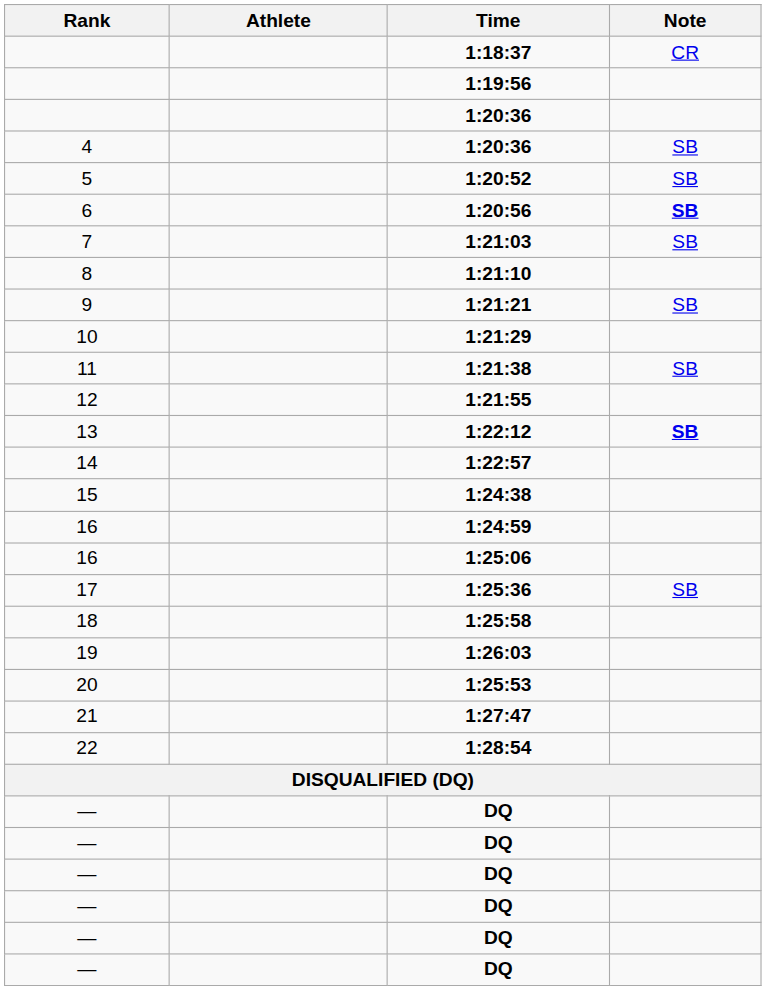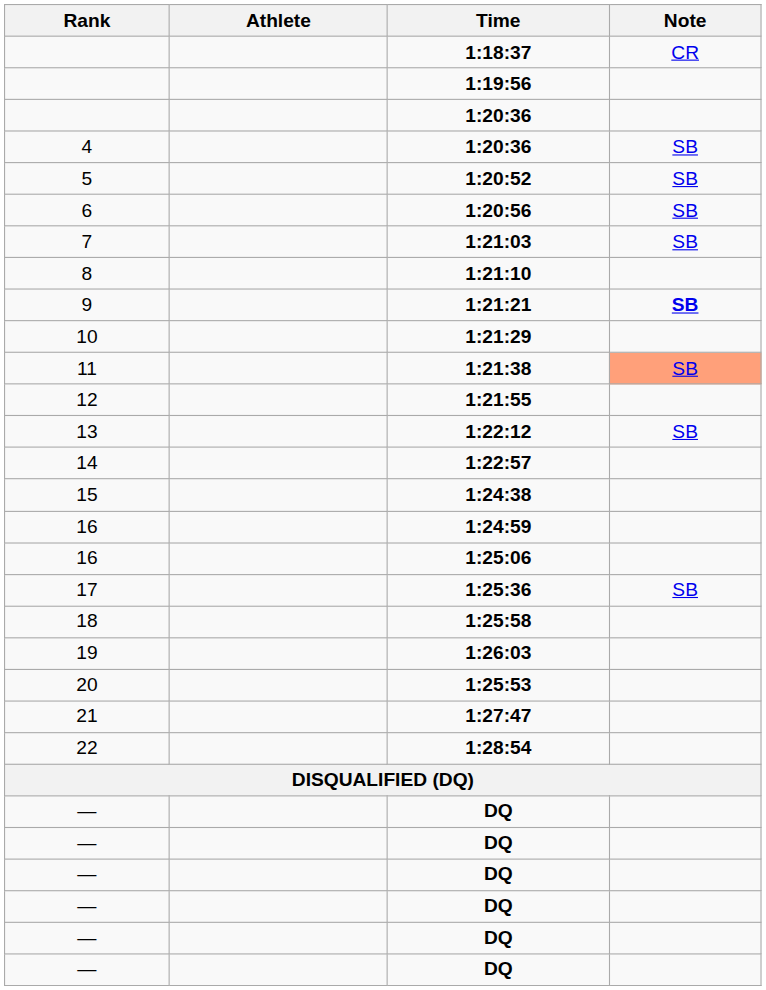(685, 209) bold -> (685, 209) normal
(685, 304) normal -> (685, 304) bold
(685, 368) no background -> (685, 368) lightsalmon background
(685, 431) bold -> (685, 431) normal
